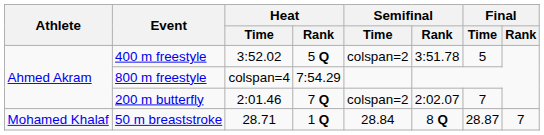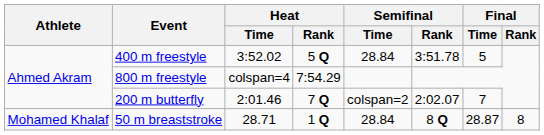(378, 57) colspan=2 -> (378, 57) 28.84
(521, 120) 7 -> (521, 120) 8
